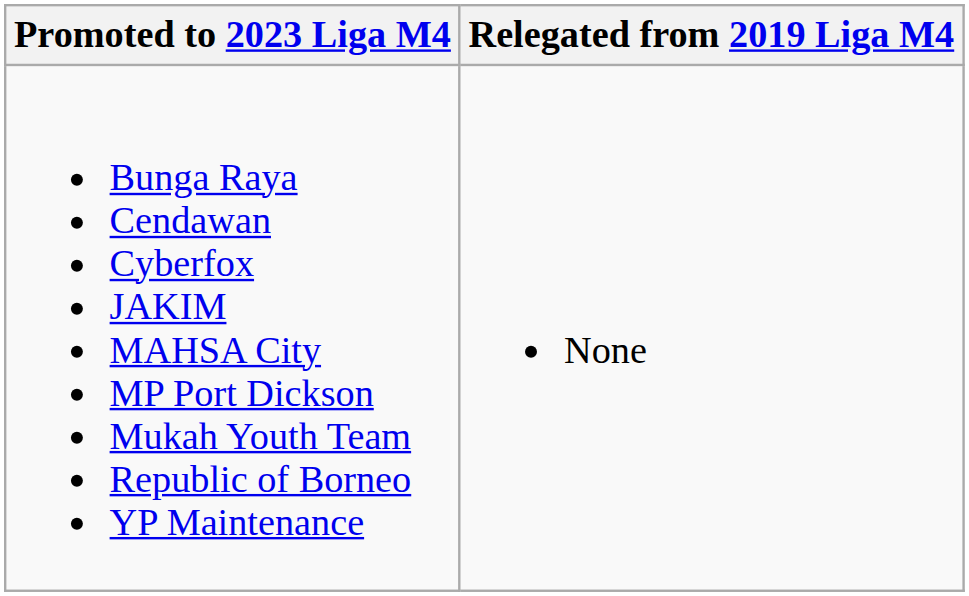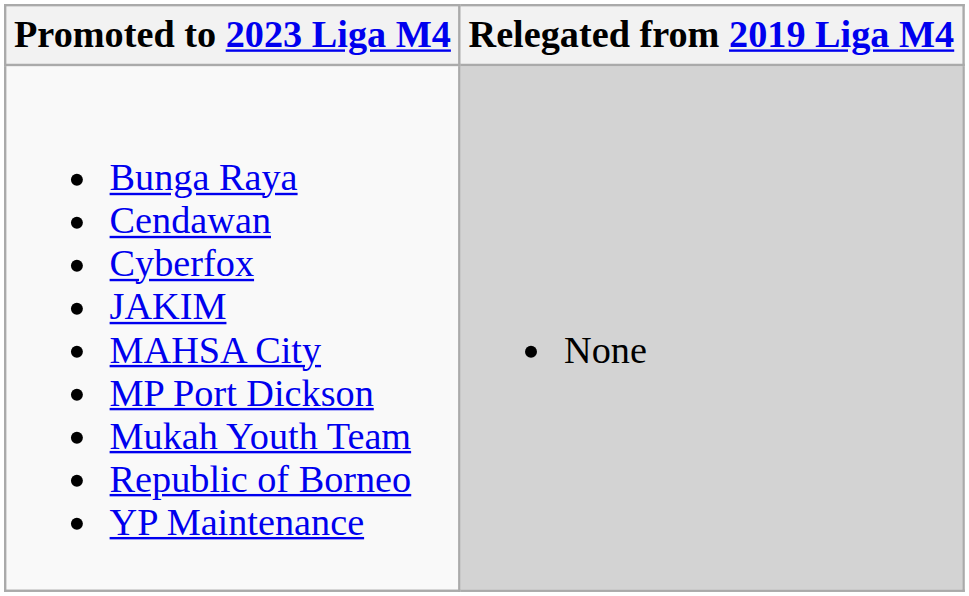(711, 350) no background -> (711, 350) lightgrey background
